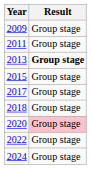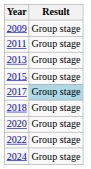(58, 60) bold -> (56, 60) normal
(56, 92) no background -> (56, 92) lightblue background
(56, 124) pink background -> (56, 124) no background
